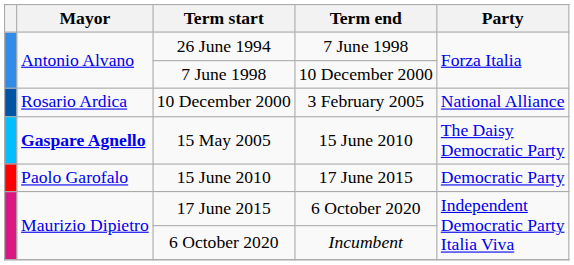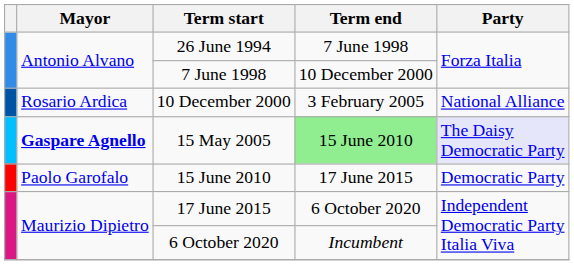(366, 140) no background -> (366, 140) lightgreen background
(503, 140) no background -> (503, 140) lavender background
